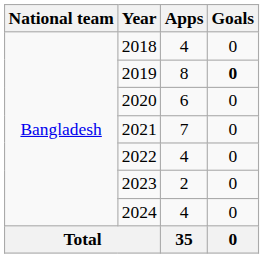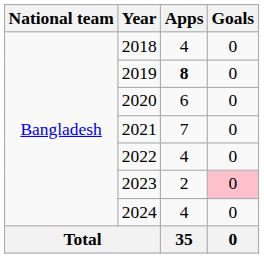(184, 73) normal -> (184, 73) bold
(233, 73) bold -> (233, 73) normal
(233, 184) no background -> (233, 184) pink background
